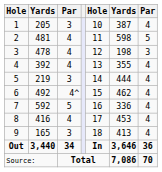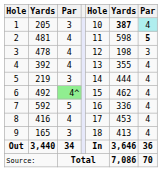(124, 25) normal -> (124, 25) bold
(148, 25) no background -> (148, 25) paleturquoise background
(148, 38) normal -> (148, 38) bold
(69, 92) no background -> (69, 92) lightgreen background
